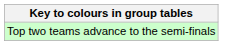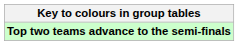(111, 31) normal -> (119, 31) bold
